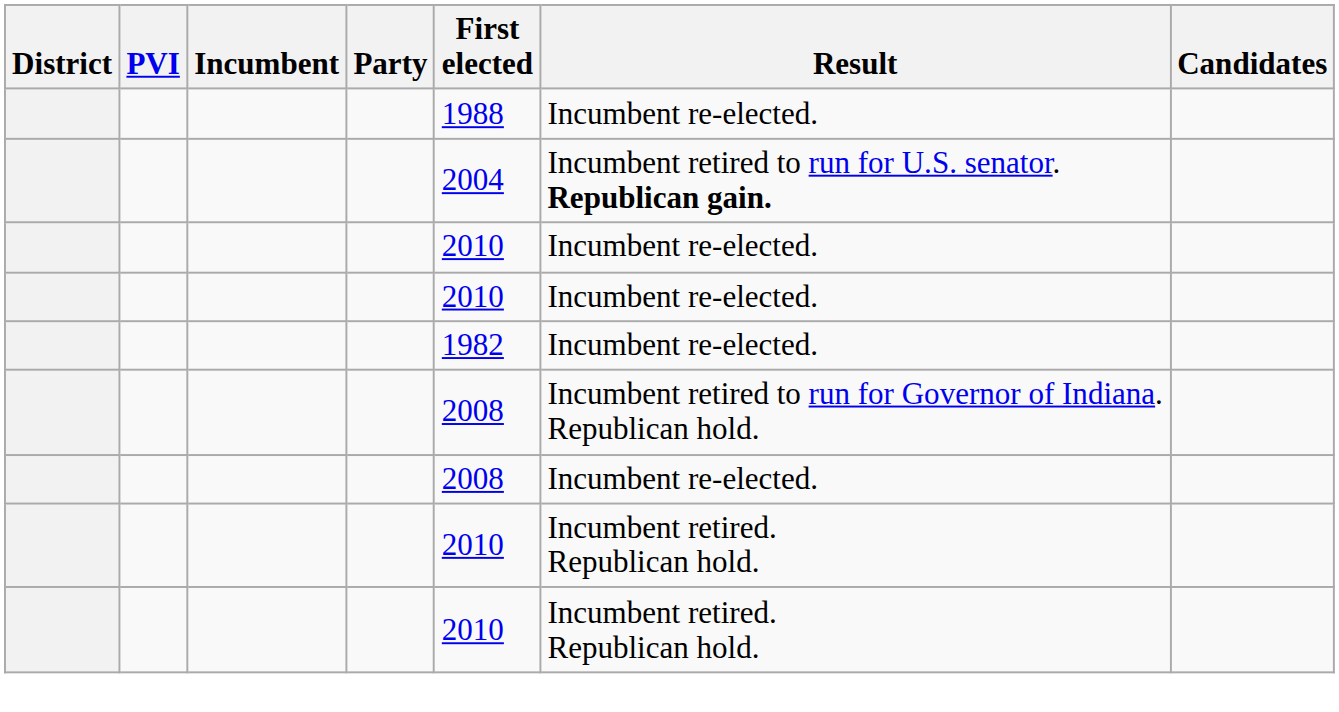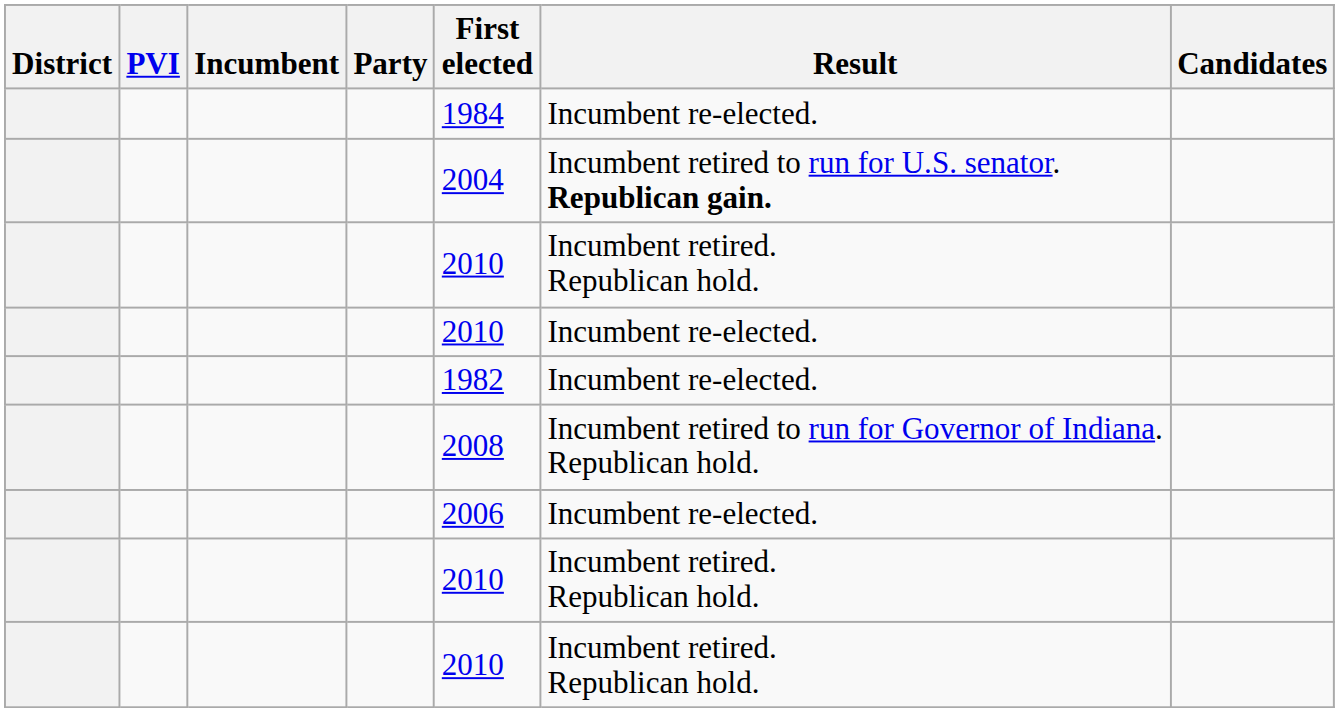(473, 113) 1988 -> (473, 113) 1984
(683, 246) Incumbent re-elected. -> (662, 264) Incumbent retired. Republican hold.
(473, 478) 2008 -> (473, 513) 2006
